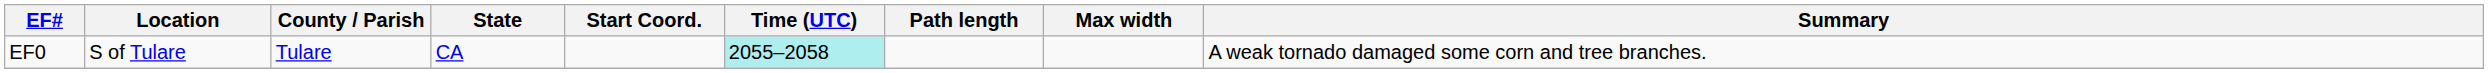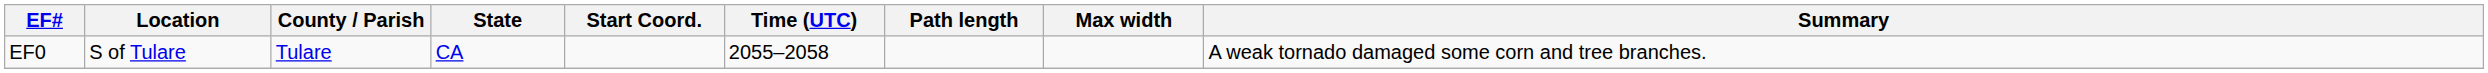(779, 52) paleturquoise background -> (779, 52) no background
